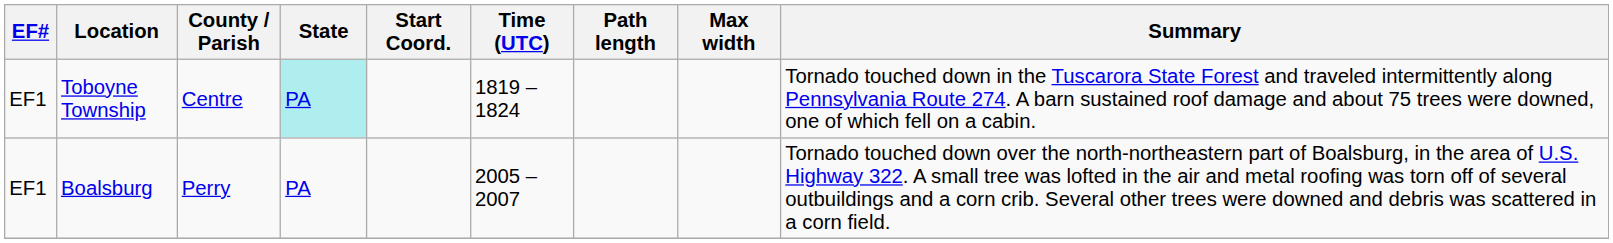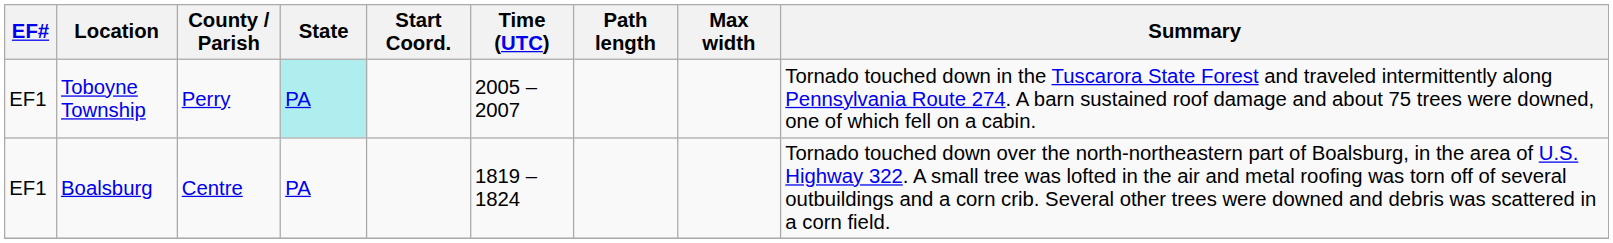(212, 98) Centre -> (206, 98) Perry
(506, 98) 1819 – 1824 -> (506, 98) 2005 – 2007
(206, 187) Perry -> (212, 187) Centre
(506, 187) 2005 – 2007 -> (506, 187) 1819 – 1824
